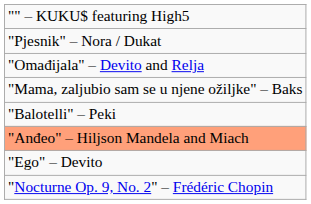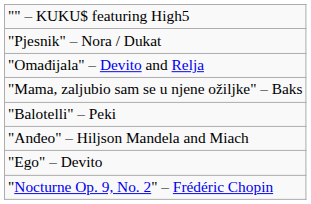(128, 138) lightsalmon background -> (128, 138) no background
